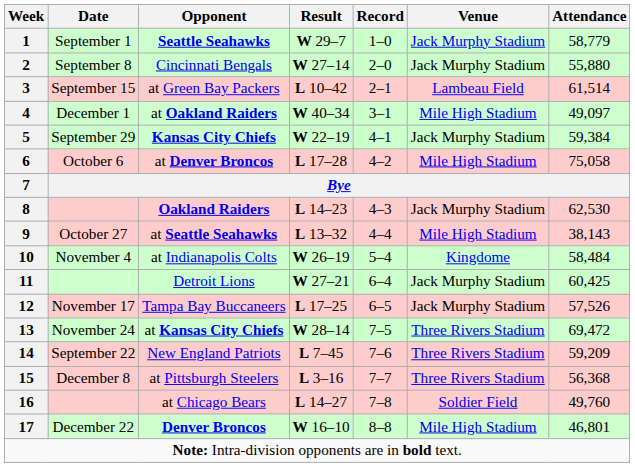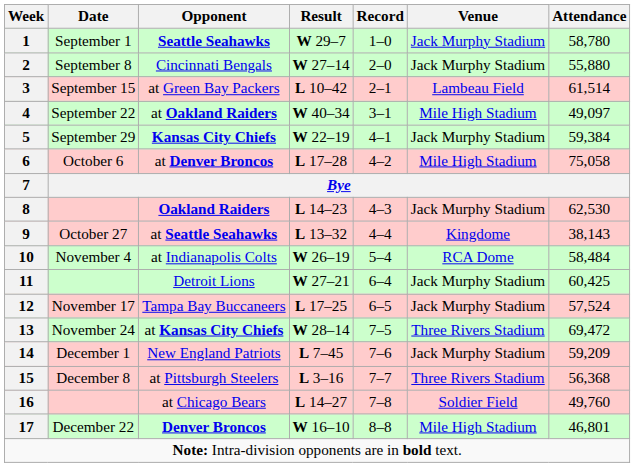(589, 40) 58,779 -> (589, 40) 58,780
(93, 112) December 1 -> (93, 112) September 22
(478, 233) Mile High Stadium -> (478, 233) Kingdome
(478, 257) Kingdome -> (478, 257) RCA Dome
(589, 305) 57,526 -> (589, 305) 57,524
(93, 354) September 22 -> (93, 354) December 1
(478, 354) Three Rivers Stadium -> (478, 354) Jack Murphy Stadium
